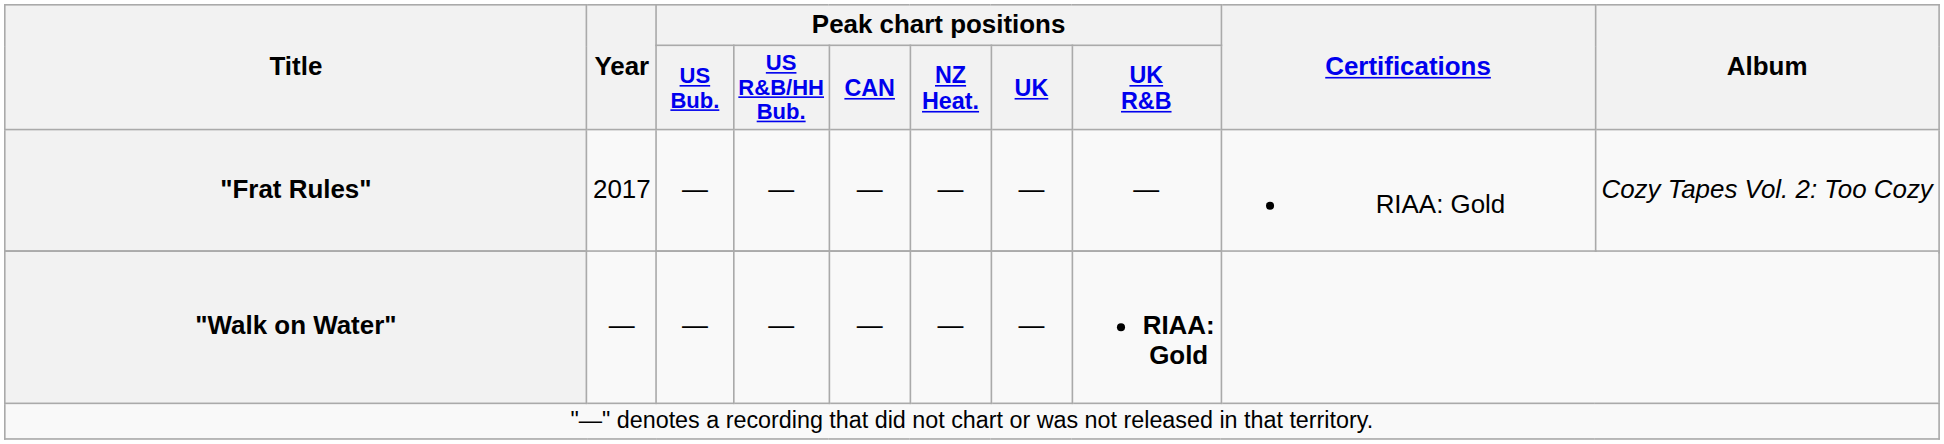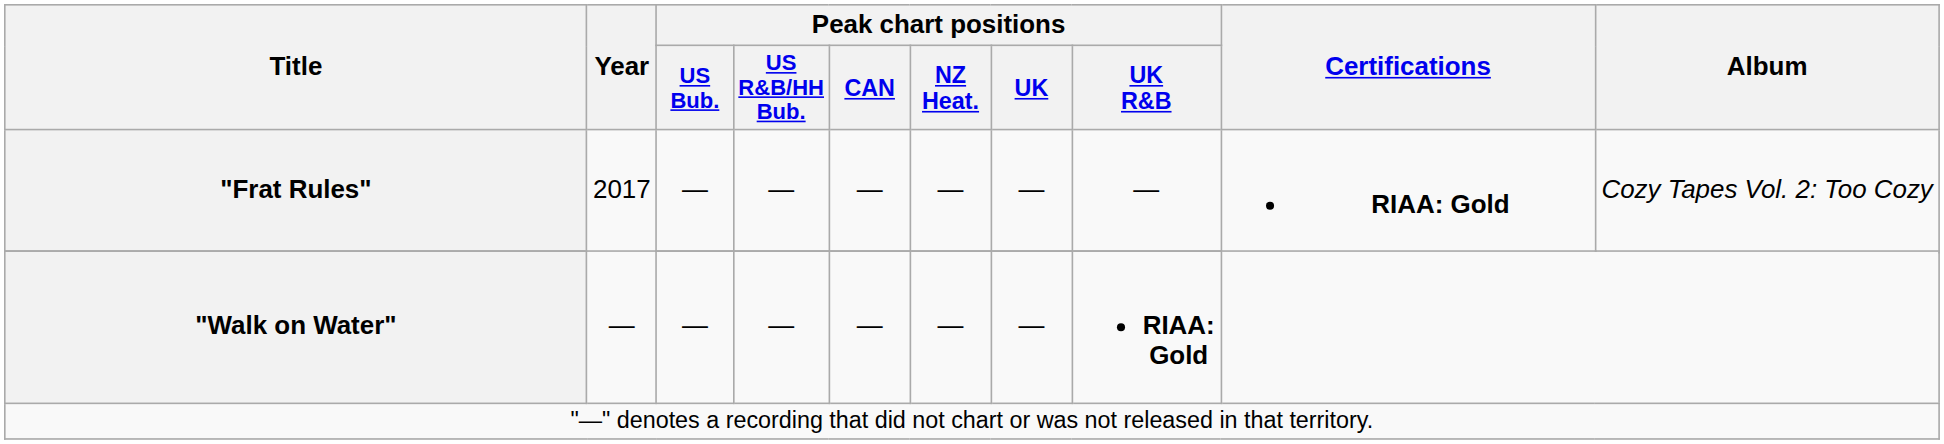(1408, 205) normal -> (1408, 205) bold
